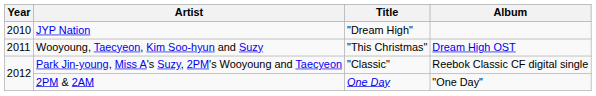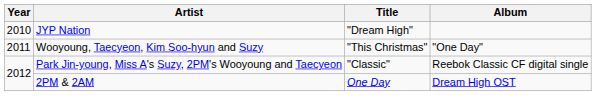(474, 47) Dream High OST -> (458, 47) "One Day"
(458, 82) "One Day" -> (474, 82) Dream High OST
